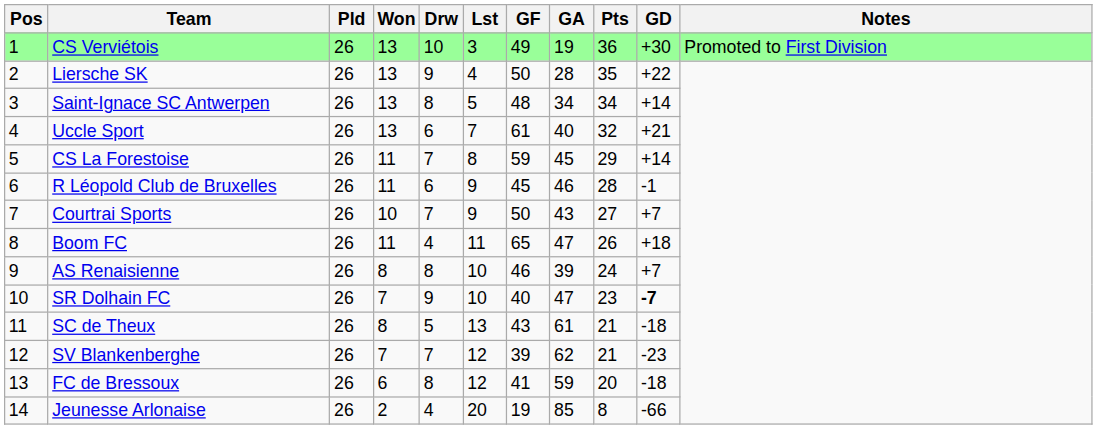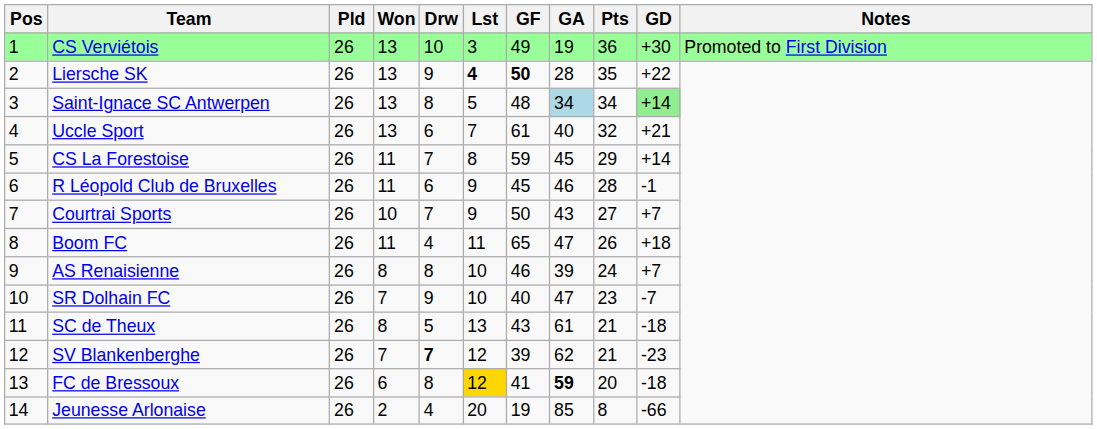(472, 75) normal -> (472, 75) bold
(520, 75) normal -> (520, 75) bold
(564, 103) no background -> (564, 103) lightblue background
(656, 103) no background -> (656, 103) lightgreen background
(649, 299) bold -> (649, 299) normal
(429, 355) normal -> (429, 355) bold
(477, 383) no background -> (477, 383) gold background
(564, 383) normal -> (564, 383) bold
